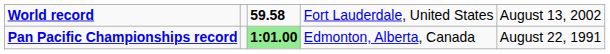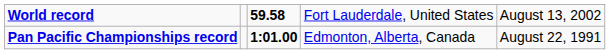(274, 37) lightgreen background -> (274, 37) no background
